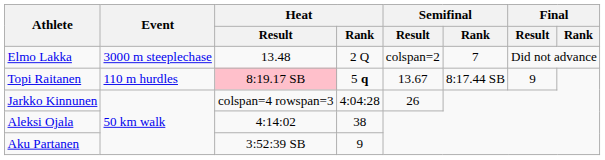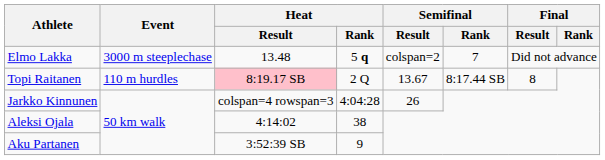(360, 57) 2 Q -> (360, 57) 5 q
(360, 79) 5 q -> (360, 79) 2 Q
(532, 79) 9 -> (532, 79) 8
